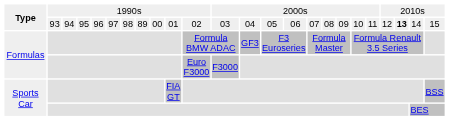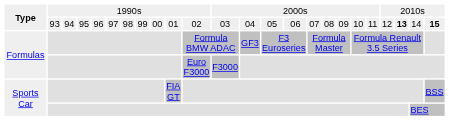(143, 24) 89 -> (143, 24) 99
(435, 24) normal -> (435, 24) bold
